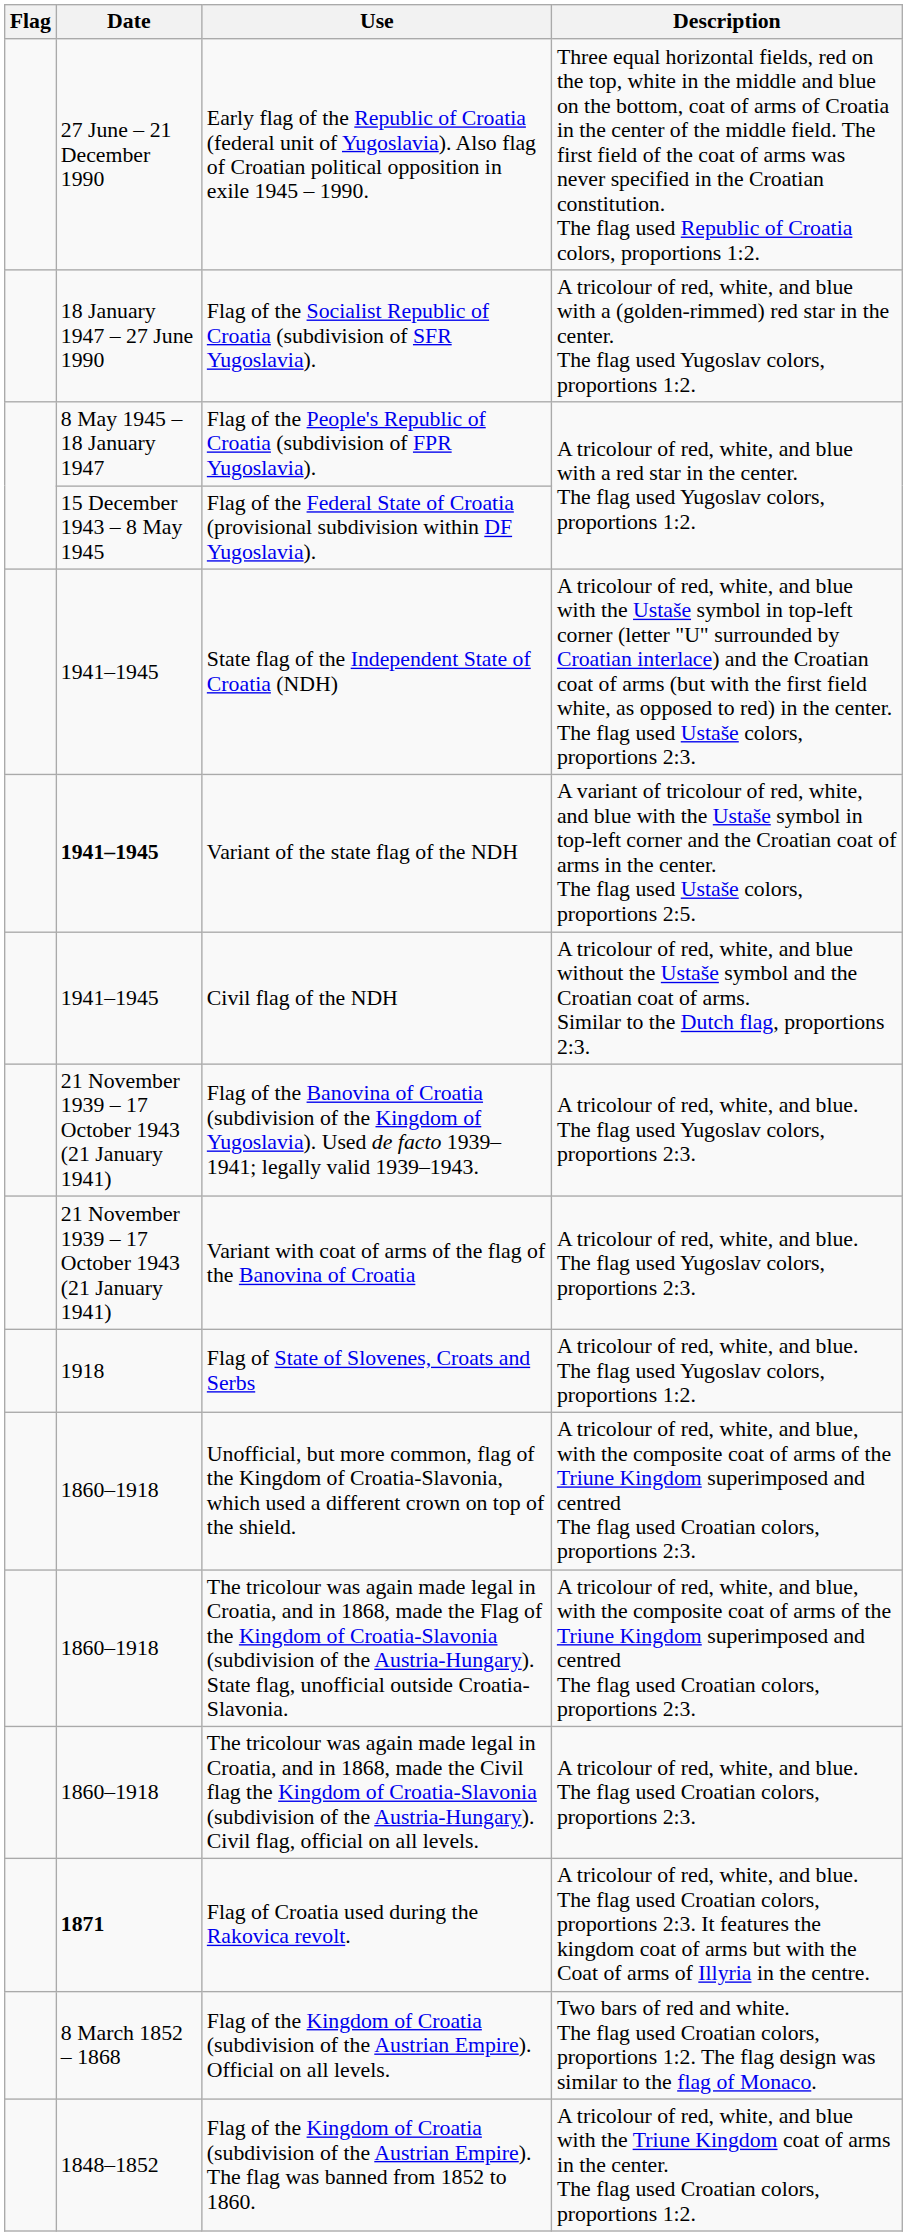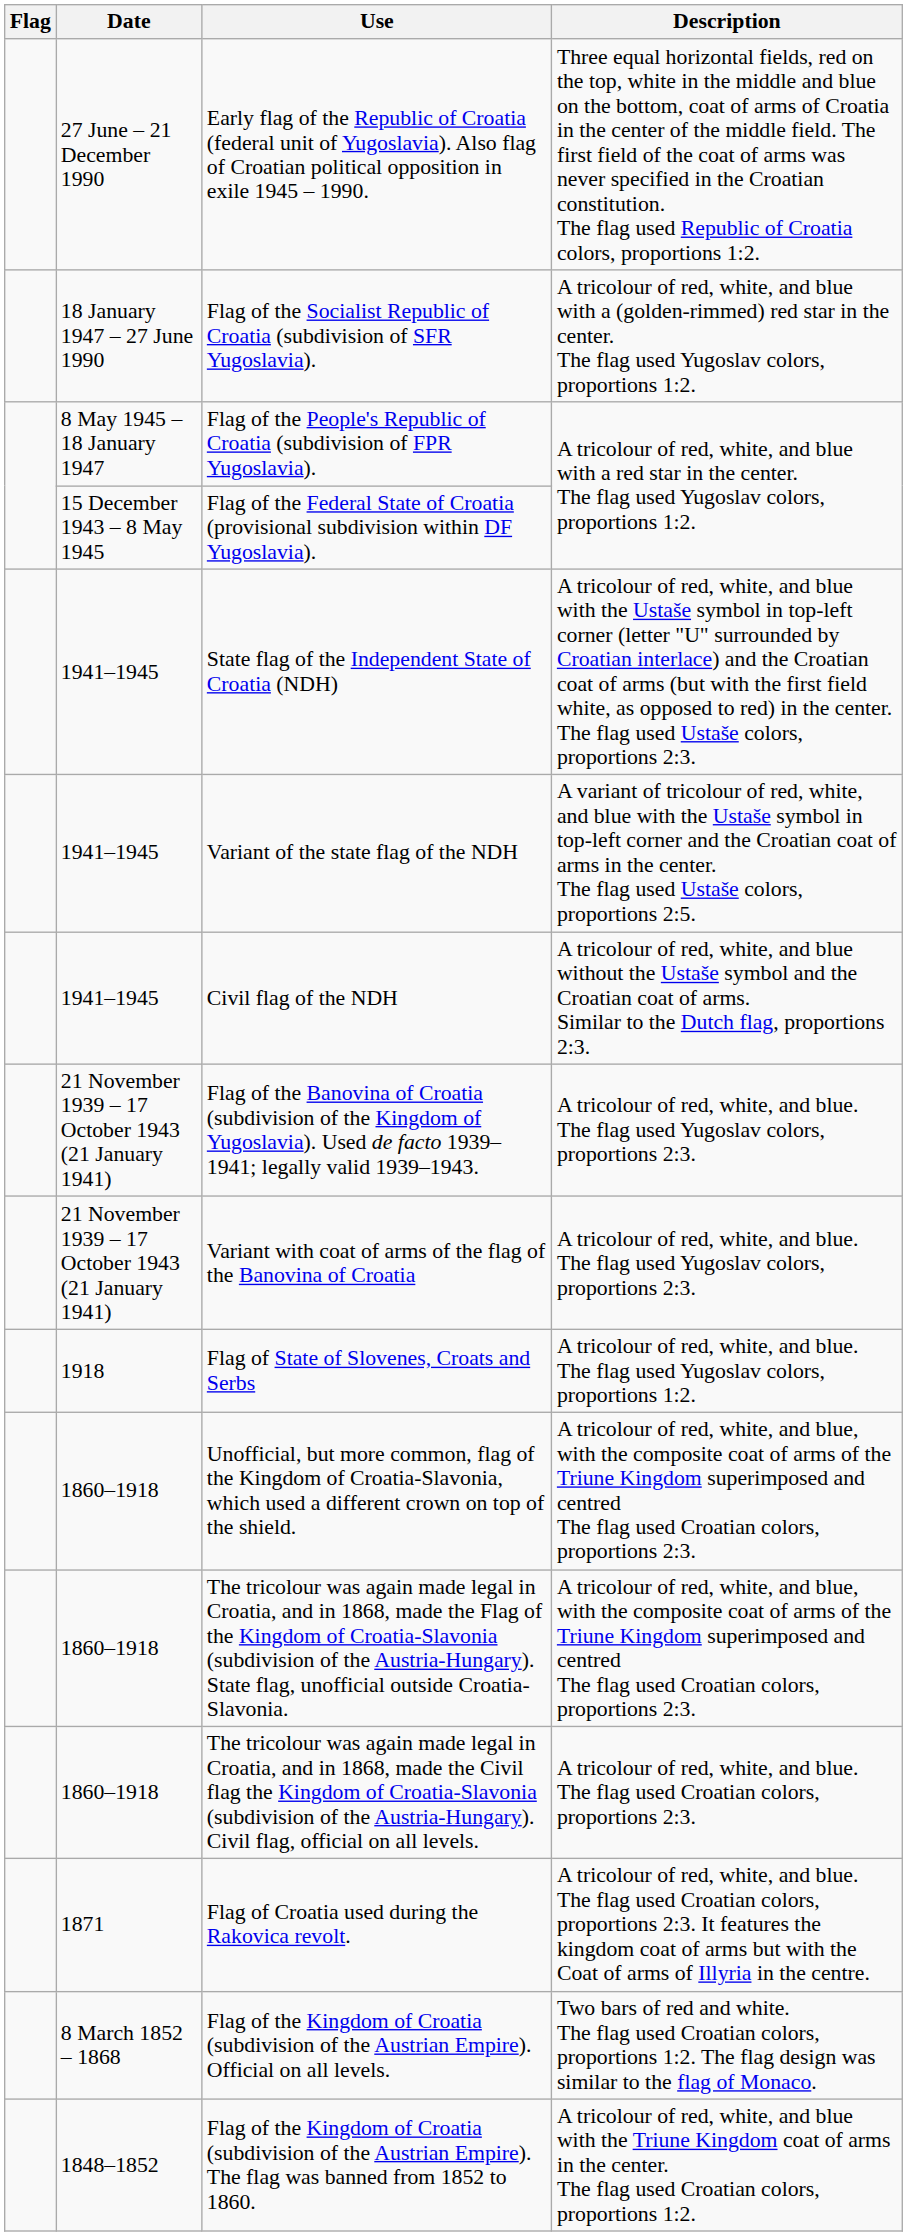(110, 853) bold -> (110, 853) normal
(83, 1924) bold -> (83, 1924) normal
